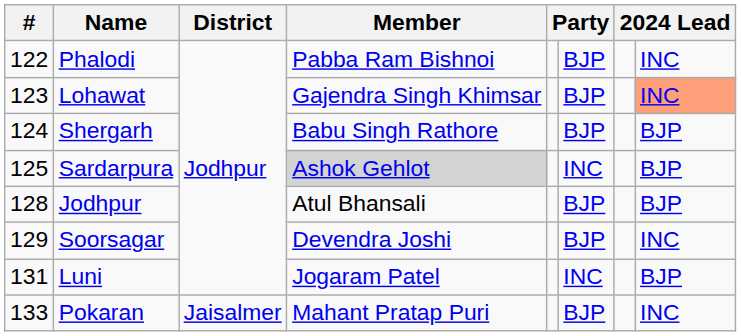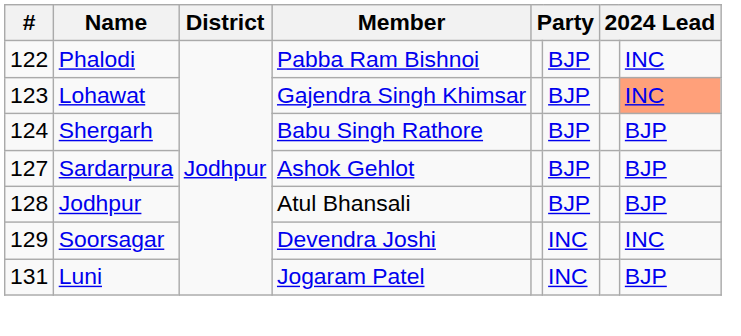(29, 167) 125 -> (29, 167) 127
(361, 167) lightgrey background -> (346, 167) no background
(583, 167) INC -> (569, 167) BJP
(584, 240) BJP -> (568, 240) INC
- row: (101, 312)
